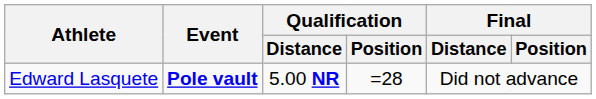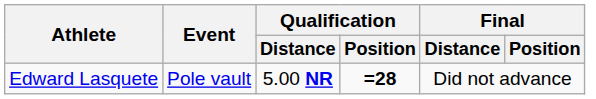(212, 79) bold -> (209, 79) normal
(386, 79) normal -> (380, 79) bold
